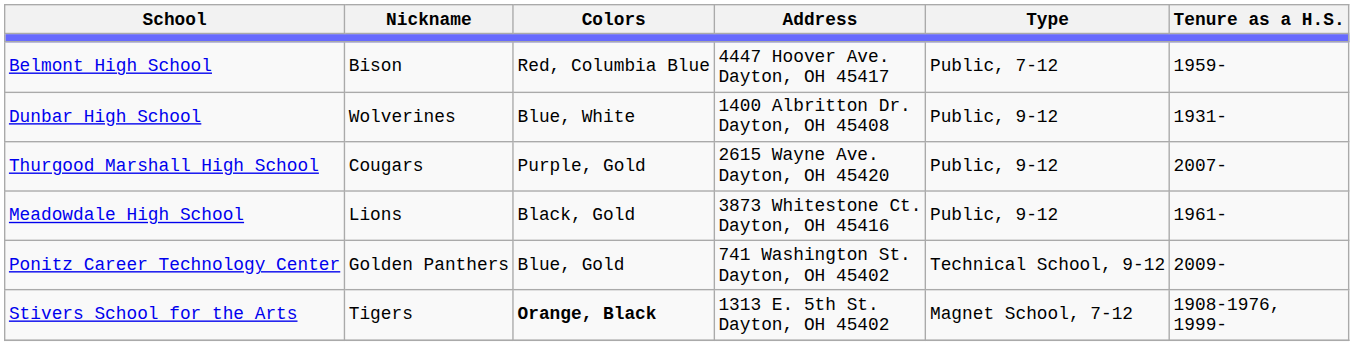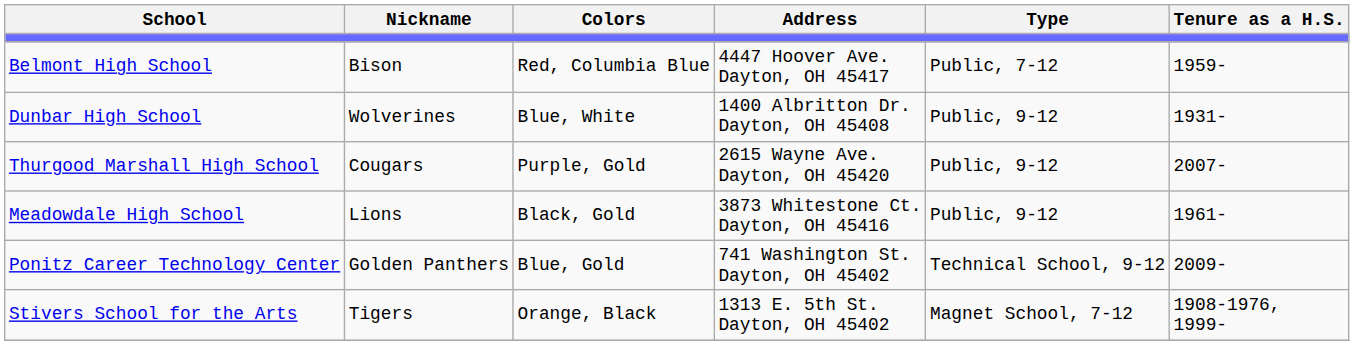(587, 315) bold -> (587, 315) normal
